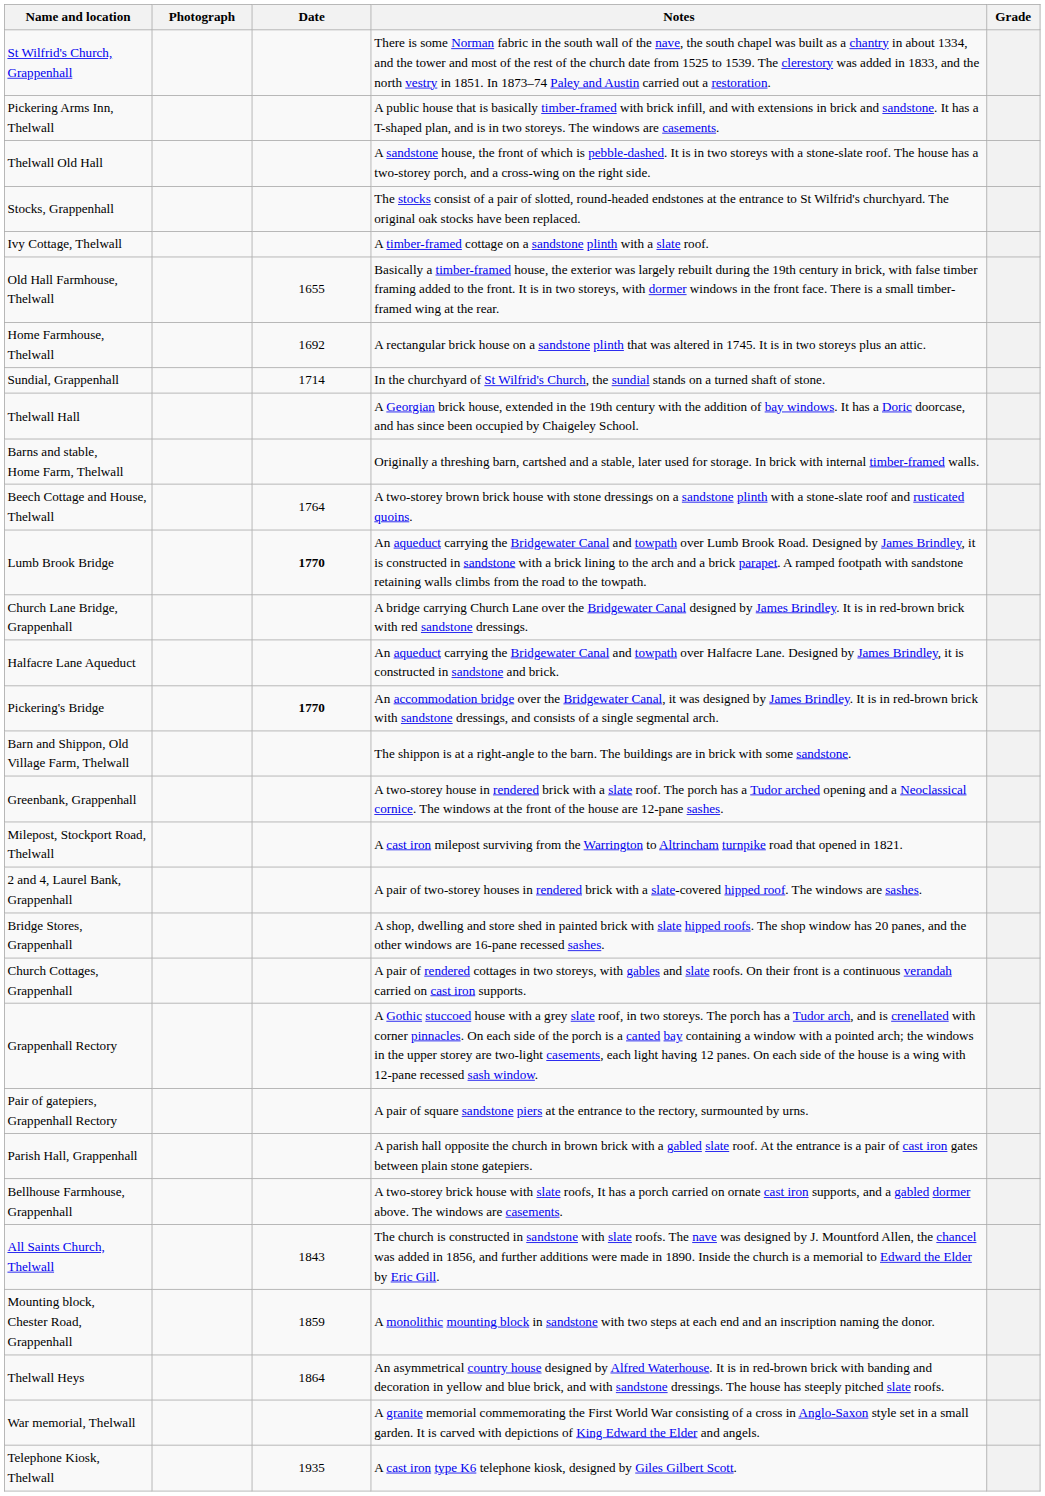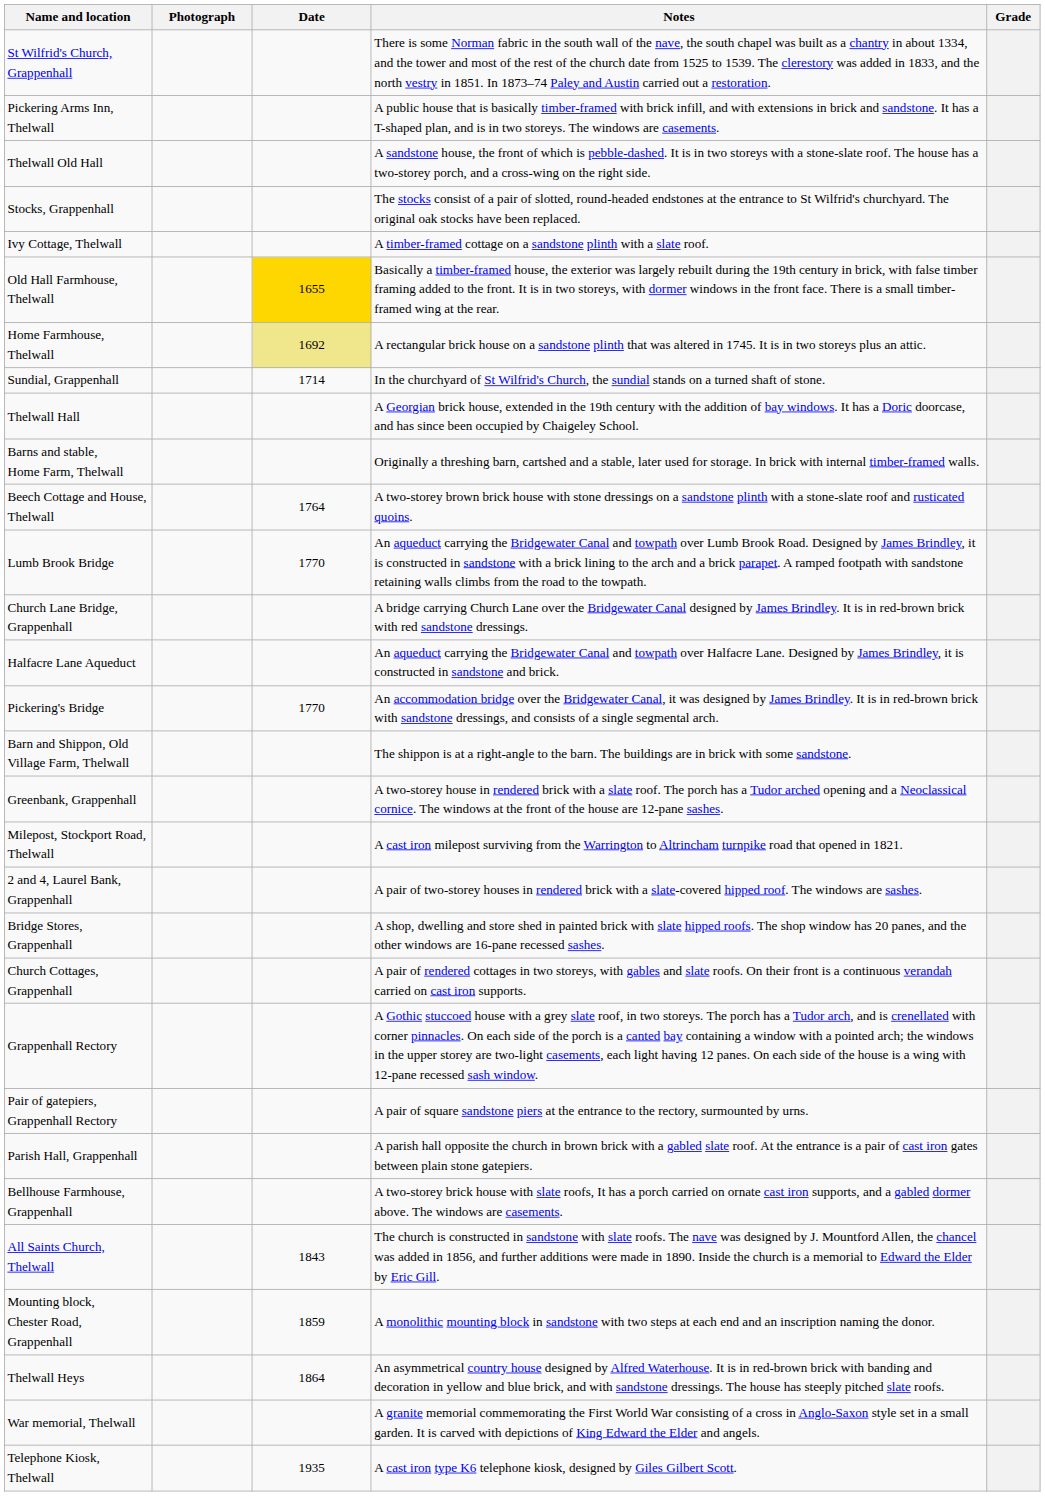(312, 289) no background -> (312, 289) gold background
(312, 345) no background -> (312, 345) khaki background
(312, 562) bold -> (312, 562) normal
(312, 708) bold -> (312, 708) normal
